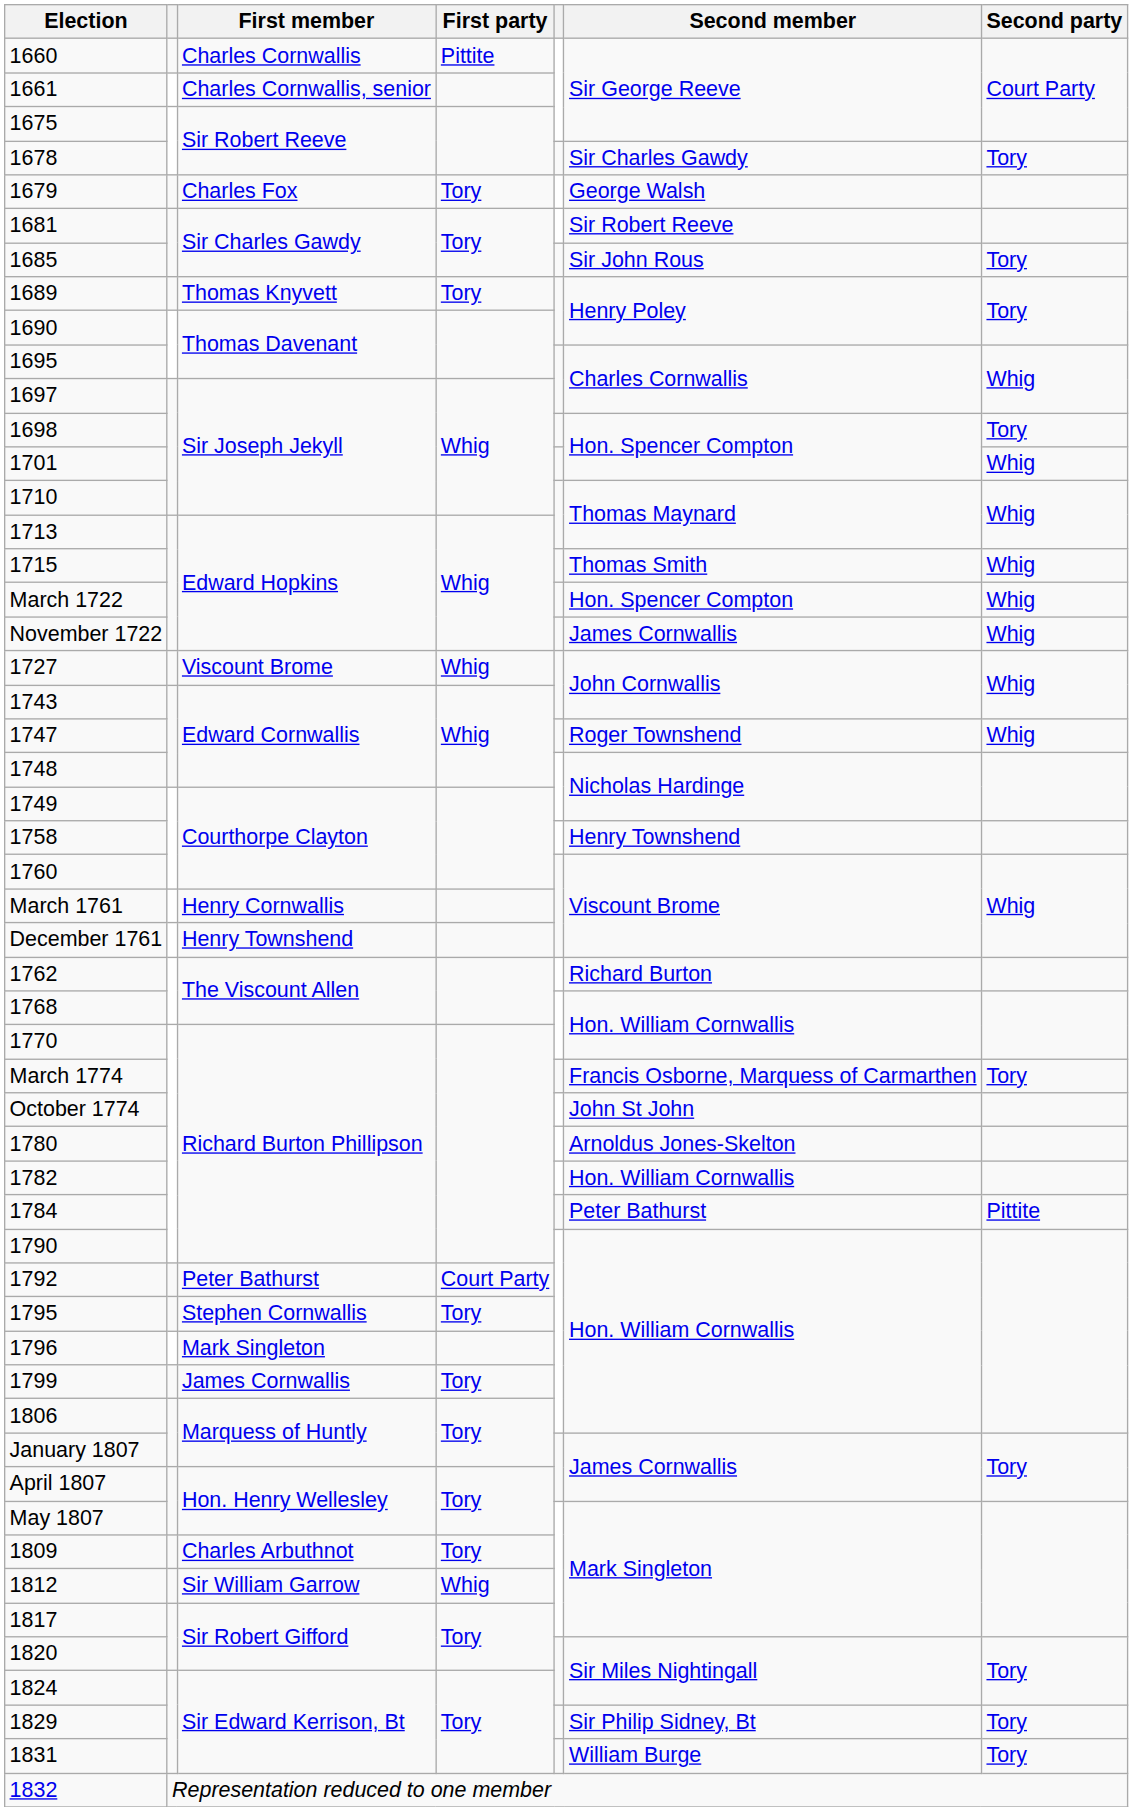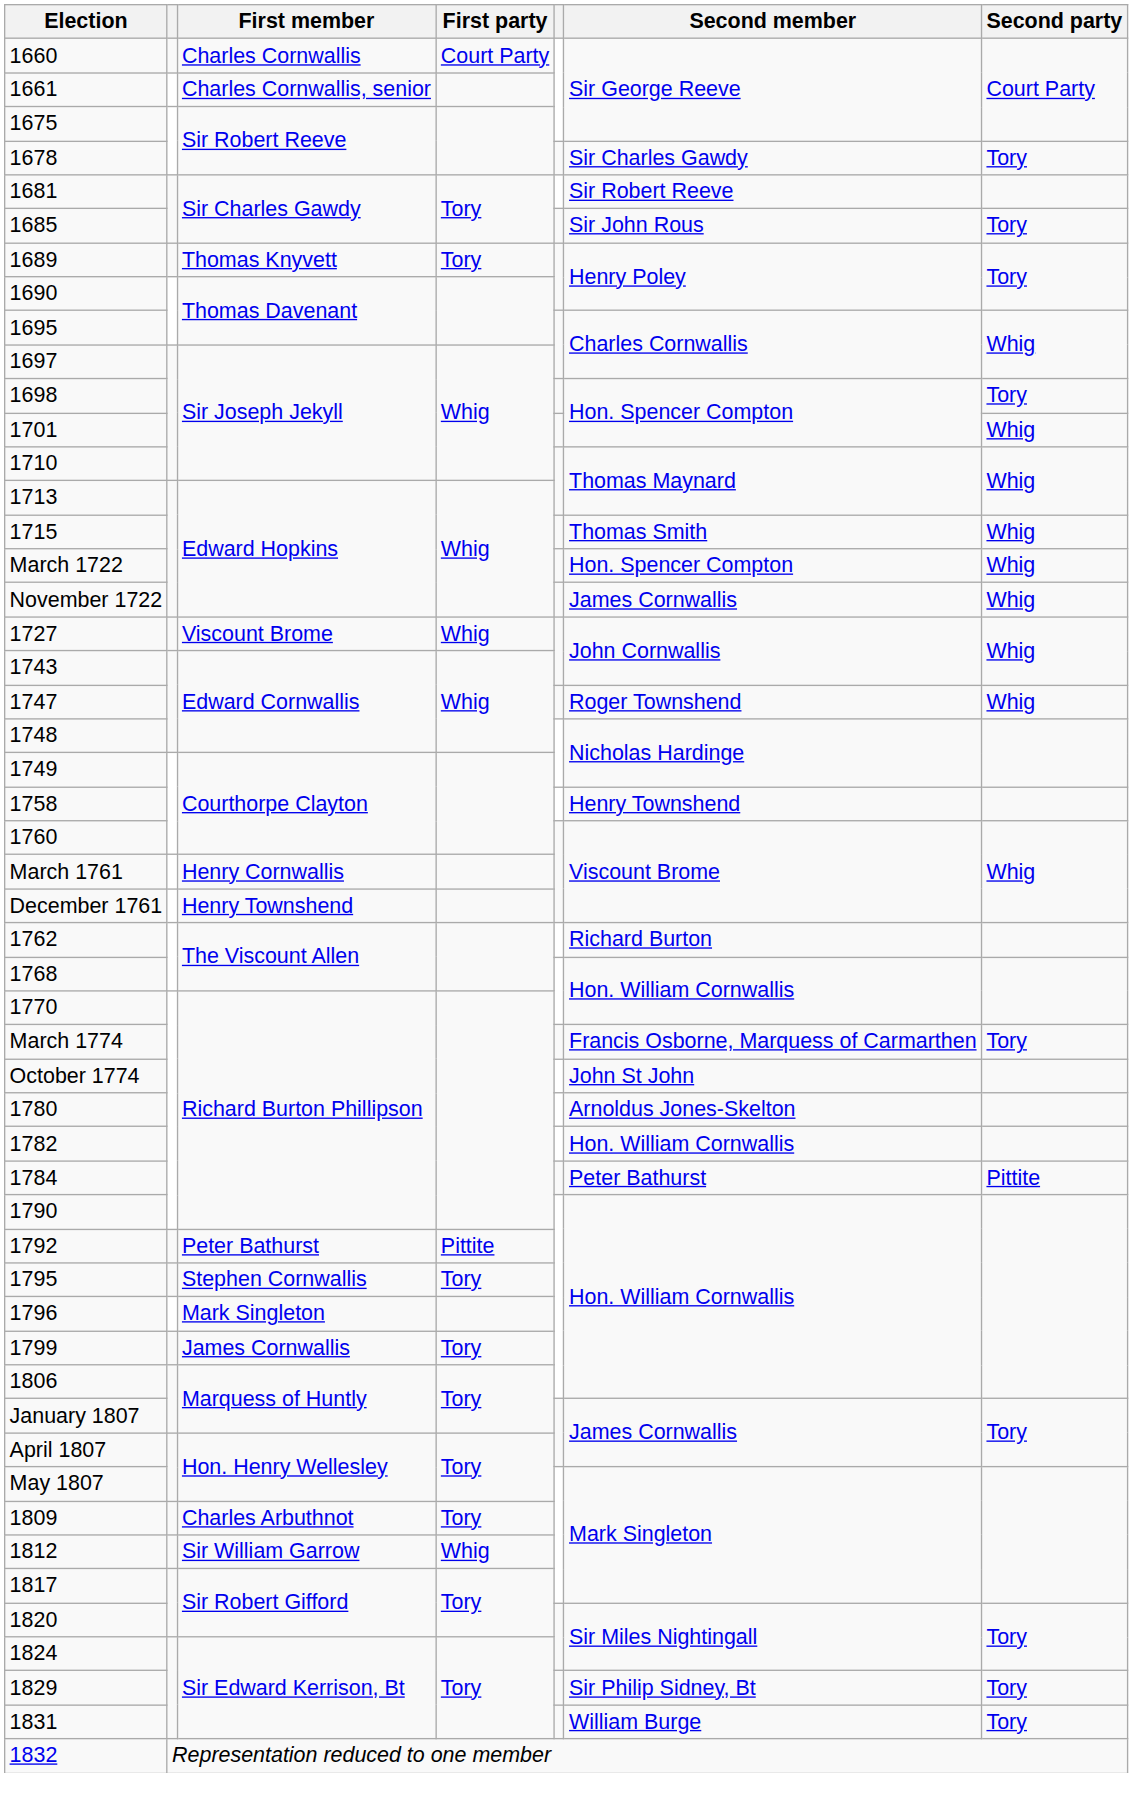(468, 55) Pittite -> (495, 55) Court Party
- row: (33, 191)
(495, 1279) Court Party -> (468, 1245) Pittite
